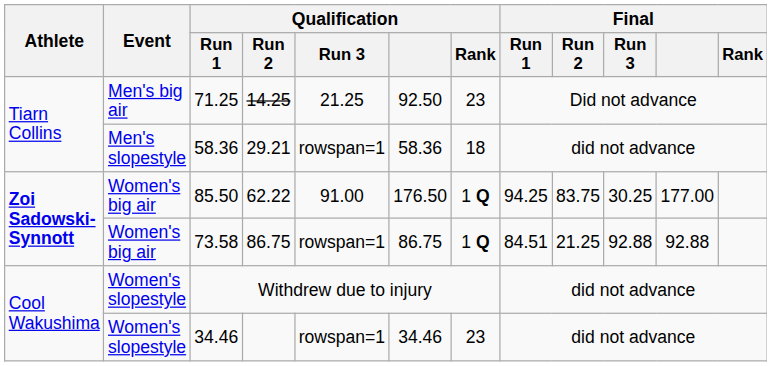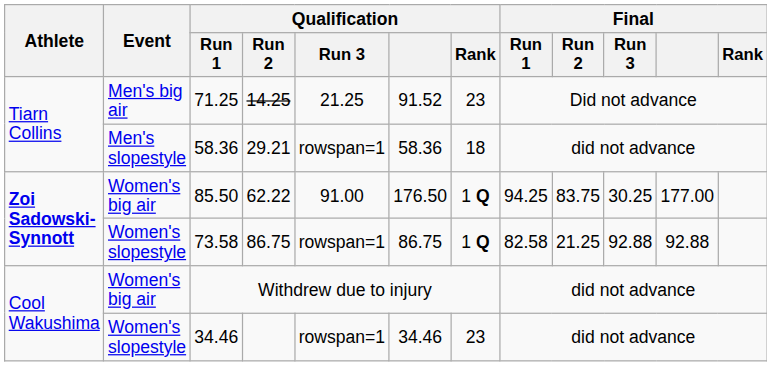(420, 101) 92.50 -> (420, 101) 91.52
(144, 243) Women's big air -> (147, 243) Women's slopestyle
(526, 243) 84.51 -> (526, 243) 82.58
(147, 290) Women's slopestyle -> (144, 290) Women's big air
